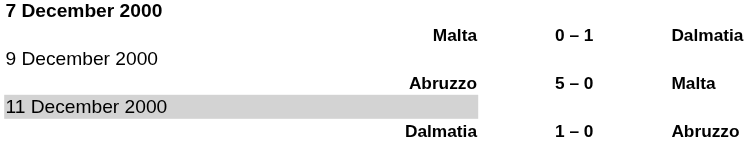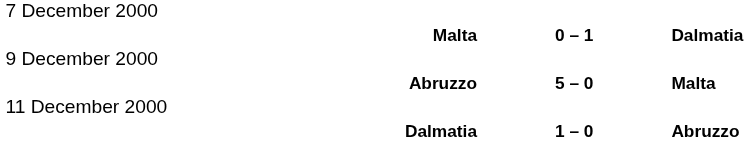(84, 10) bold -> (82, 10) normal
(86, 106) lightgrey background -> (86, 106) no background
